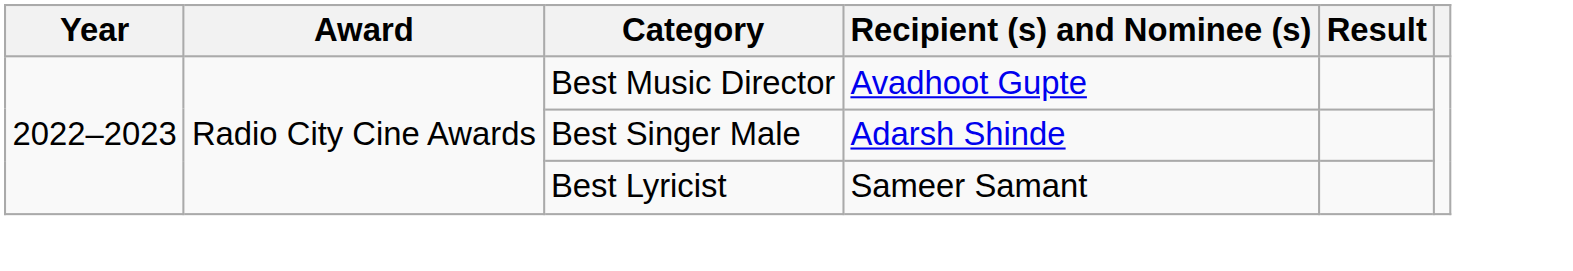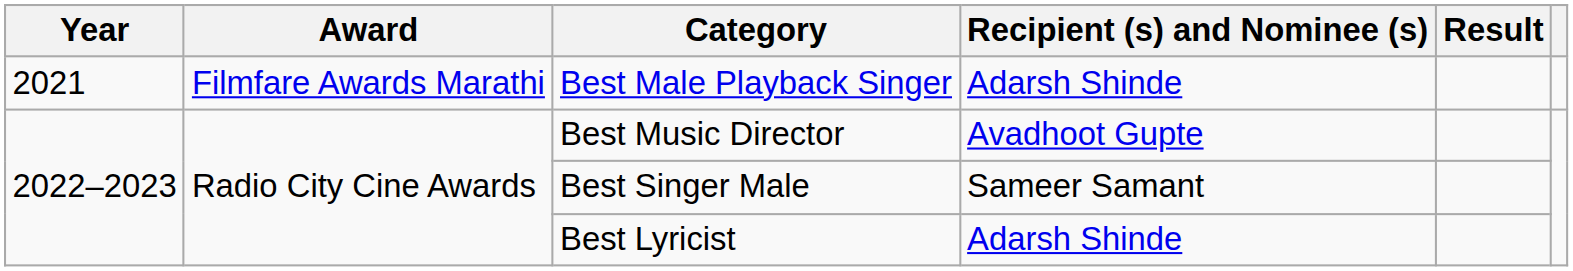+ row: (756, 82)
(958, 134) Adarsh Shinde -> (1086, 186) Sameer Samant
(969, 186) Sameer Samant -> (1075, 238) Adarsh Shinde
